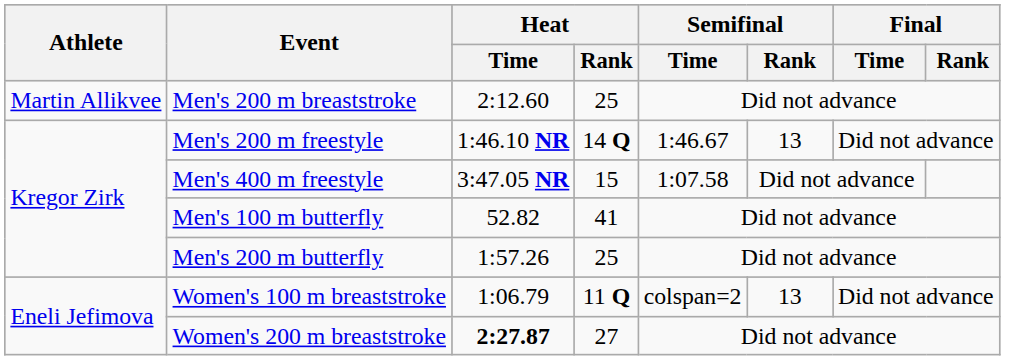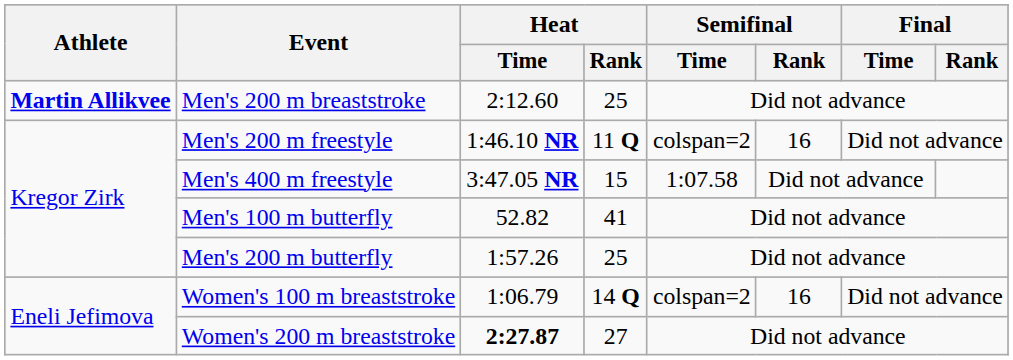(86, 100) normal -> (91, 100) bold
(606, 139) 14 Q -> (616, 139) 11 Q
(693, 139) 1:46.67 -> (702, 139) colspan=2
(790, 139) 13 -> (799, 139) 16
(606, 296) 11 Q -> (616, 296) 14 Q
(790, 296) 13 -> (799, 296) 16
